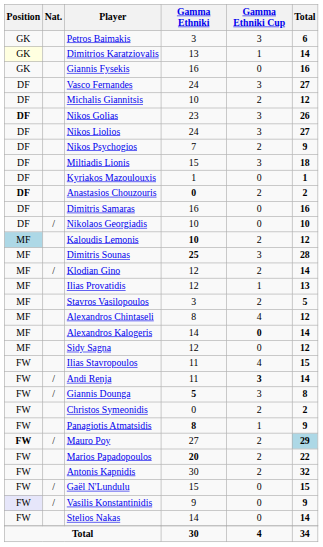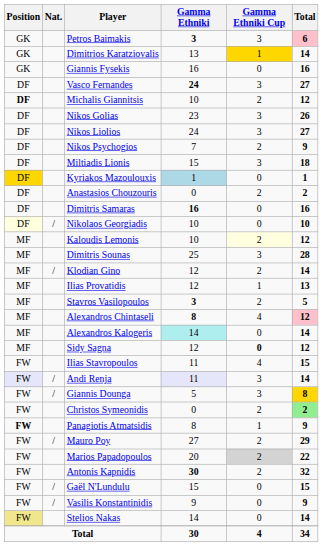(194, 38) normal -> (194, 38) bold
(305, 38) no background -> (305, 38) pink background
(23, 54) lightyellow background -> (23, 54) no background
(259, 54) no background -> (259, 54) gold background
(194, 85) normal -> (194, 85) bold
(23, 100) normal -> (23, 100) bold
(23, 116) bold -> (23, 116) normal
(23, 178) no background -> (23, 178) gold background
(194, 178) no background -> (194, 178) lightblue background
(23, 193) bold -> (23, 193) normal
(194, 193) bold -> (194, 193) normal
(194, 208) normal -> (194, 208) bold
(23, 224) no background -> (23, 224) lightyellow background
(23, 239) lightblue background -> (23, 239) no background
(194, 239) bold -> (194, 239) normal
(259, 239) no background -> (259, 239) lightyellow background
(194, 255) bold -> (194, 255) normal
(194, 301) normal -> (194, 301) bold
(194, 317) normal -> (194, 317) bold
(305, 317) no background -> (305, 317) pink background
(194, 332) no background -> (194, 332) paleturquoise background
(259, 332) bold -> (259, 332) normal
(259, 348) normal -> (259, 348) bold
(23, 379) no background -> (23, 379) lavender background
(194, 379) no background -> (194, 379) lavender background
(259, 379) bold -> (259, 379) normal
(194, 394) bold -> (194, 394) normal
(305, 394) no background -> (305, 394) gold background
(305, 410) no background -> (305, 410) lightgreen background
(23, 425) normal -> (23, 425) bold
(194, 425) bold -> (194, 425) normal
(23, 441) bold -> (23, 441) normal
(305, 441) lightblue background -> (305, 441) no background
(194, 456) bold -> (194, 456) normal
(259, 456) no background -> (259, 456) lightgrey background
(194, 472) normal -> (194, 472) bold
(23, 503) lavender background -> (23, 503) no background
(23, 518) no background -> (23, 518) khaki background
